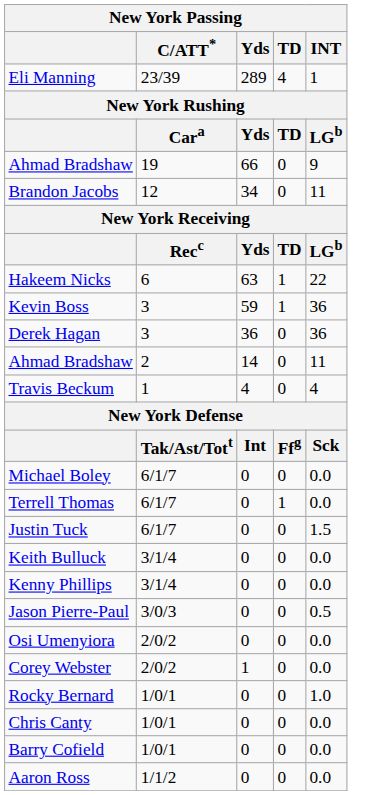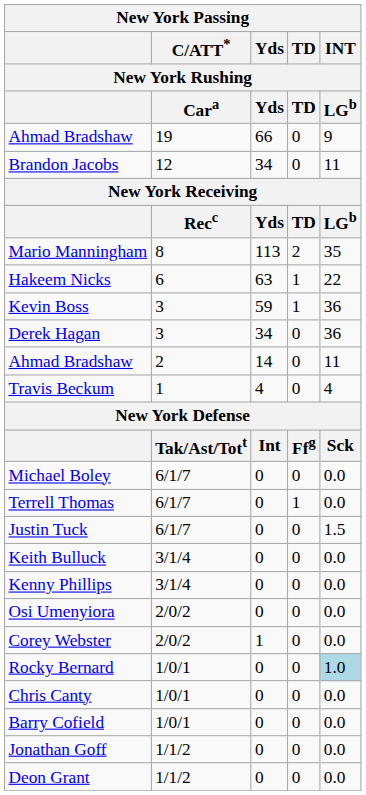- row: (52, 77)
+ row: (78, 251)
(249, 333) 36 -> (264, 333) 34
- row: (69, 612)
(320, 694) no background -> (335, 667) lightblue background
+ row: (58, 749)
+ row: (49, 776)
- row: (49, 776)
